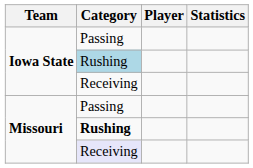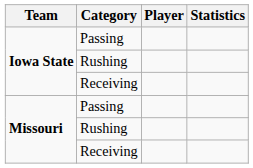(104, 61) lightblue background -> (104, 61) no background
(105, 128) bold -> (104, 128) normal
(109, 151) lavender background -> (109, 151) no background
